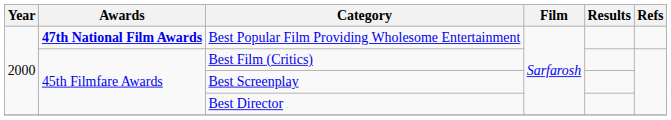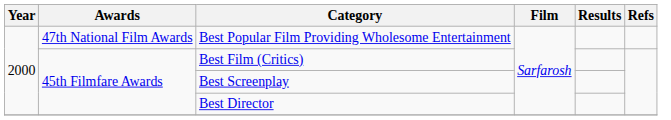(122, 37) bold -> (117, 37) normal
